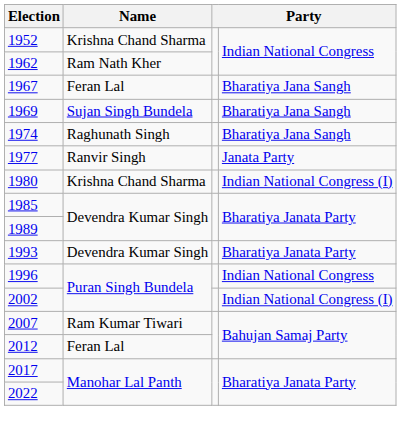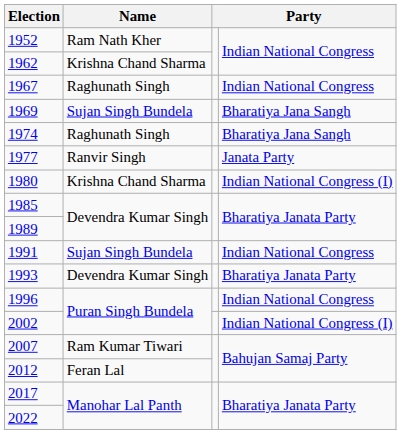(136, 39) Krishna Chand Sharma -> (114, 39) Ram Nath Kher
(114, 63) Ram Nath Kher -> (136, 63) Krishna Chand Sharma
(96, 87) Feran Lal -> (118, 87) Raghunath Singh
(286, 87) Bharatiya Jana Sangh -> (298, 87) Indian National Congress
+ row: (23, 252)
